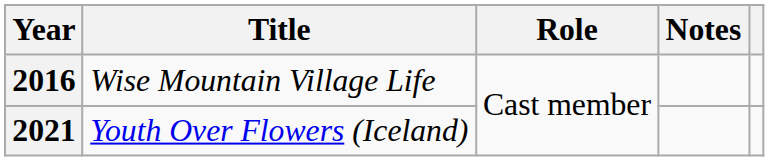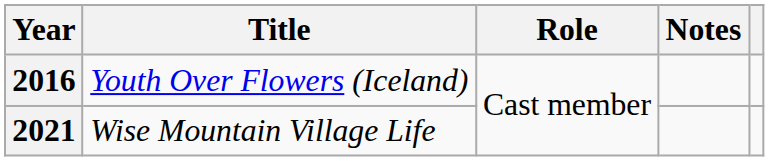(263, 79) Wise Mountain Village Life -> (279, 79) Youth Over Flowers (Iceland)
(279, 130) Youth Over Flowers (Iceland) -> (263, 130) Wise Mountain Village Life
